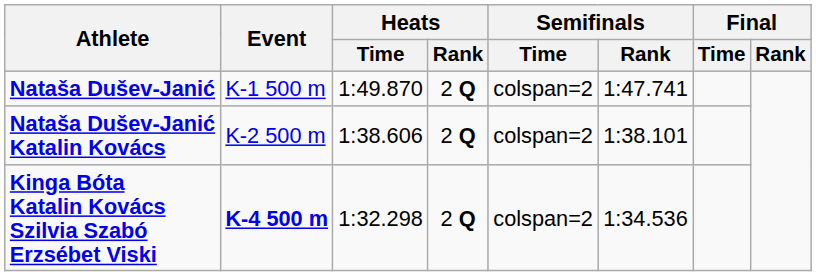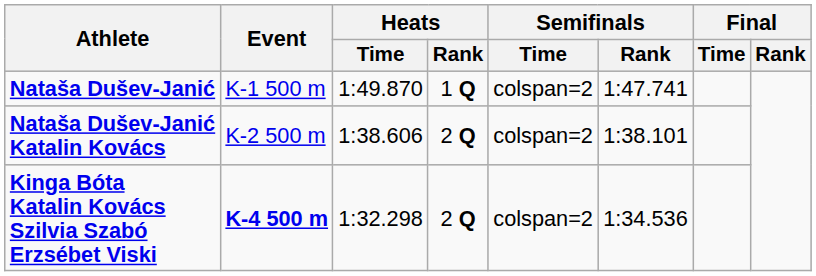(458, 89) 2 Q -> (458, 89) 1 Q
